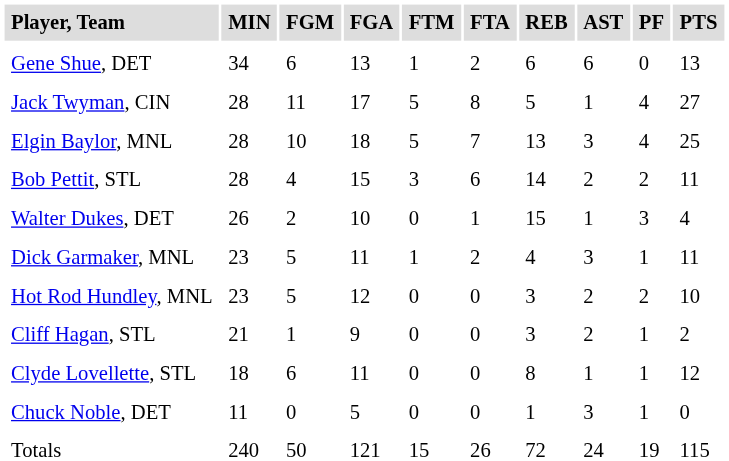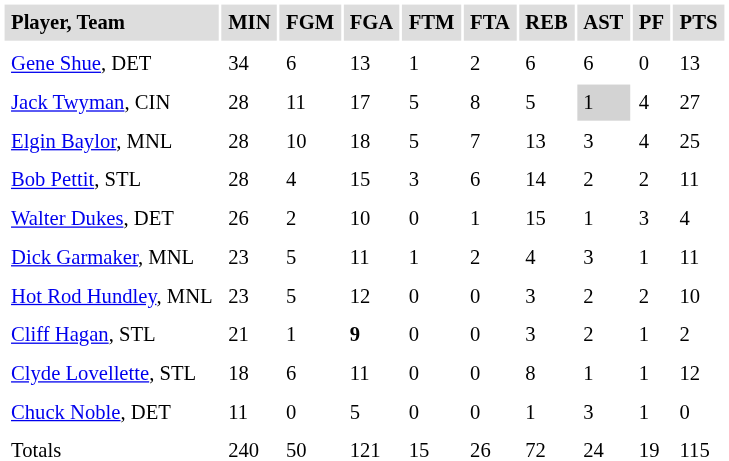(588, 102) no background -> (588, 102) lightgrey background
(355, 334) normal -> (355, 334) bold
